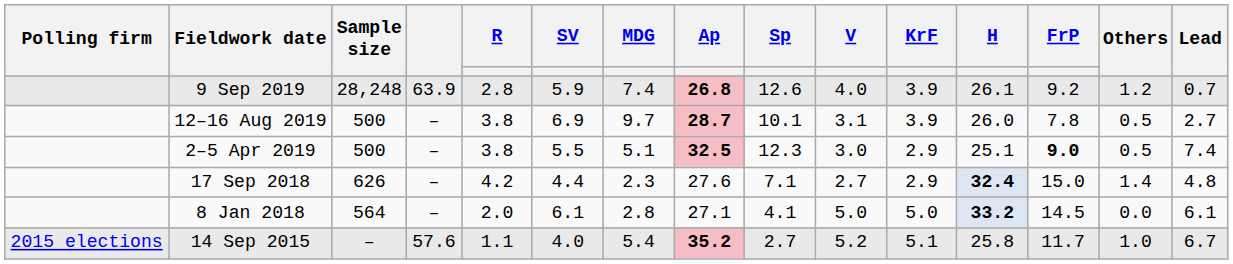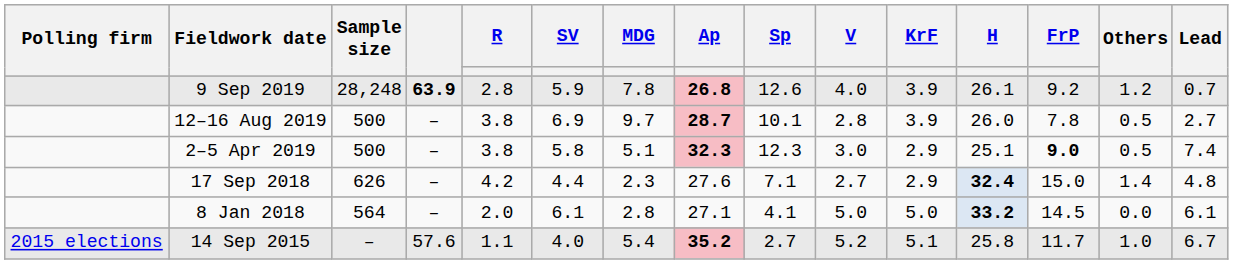(434, 90) normal -> (434, 90) bold
(638, 90) 7.4 -> (638, 90) 7.8
(851, 121) 3.1 -> (851, 121) 2.8
(568, 151) 5.5 -> (568, 151) 5.8
(709, 151) 32.5 -> (709, 151) 32.3
